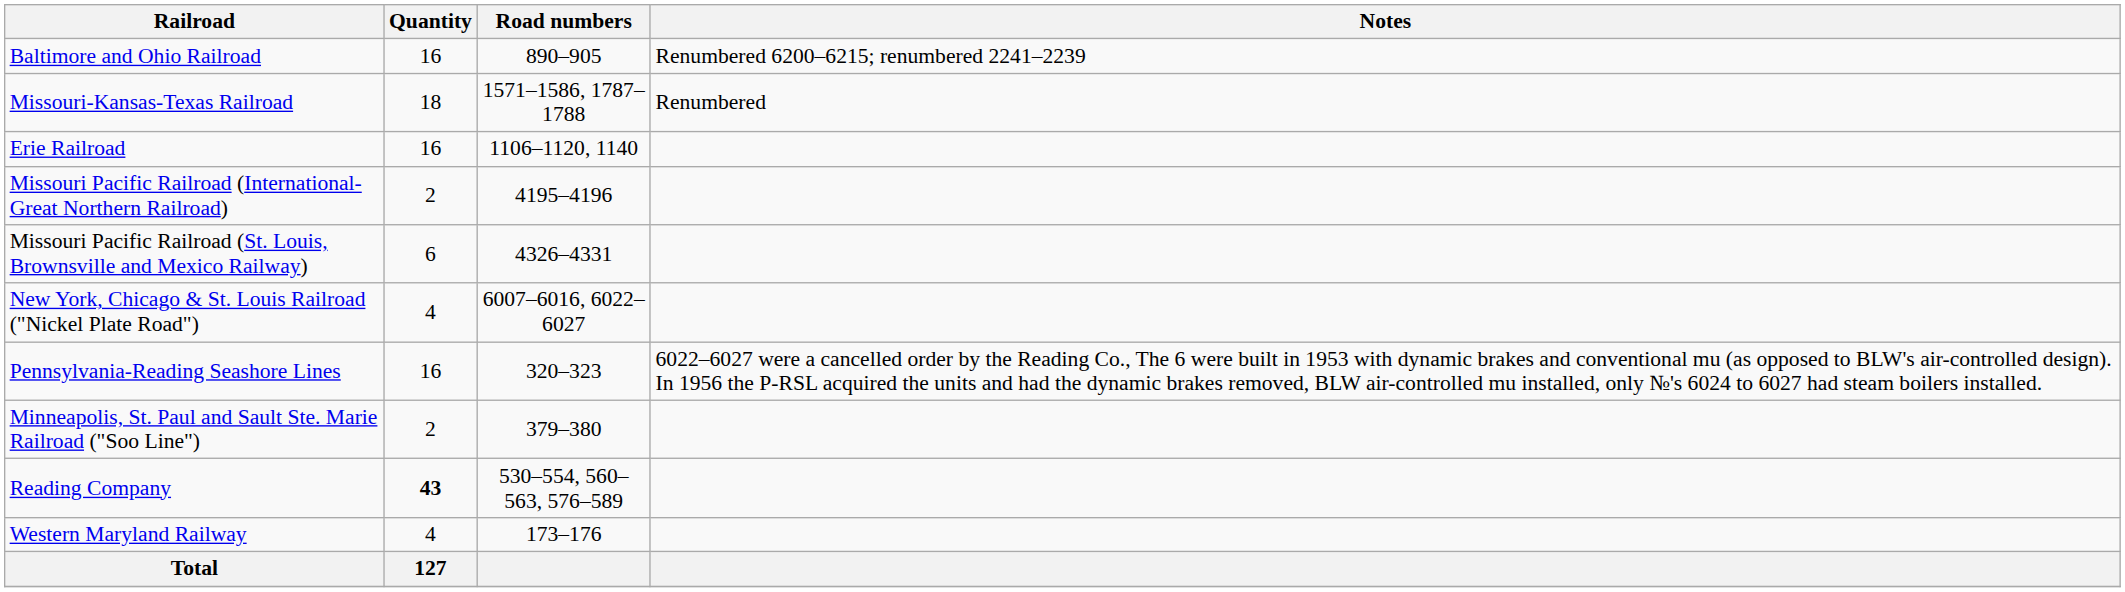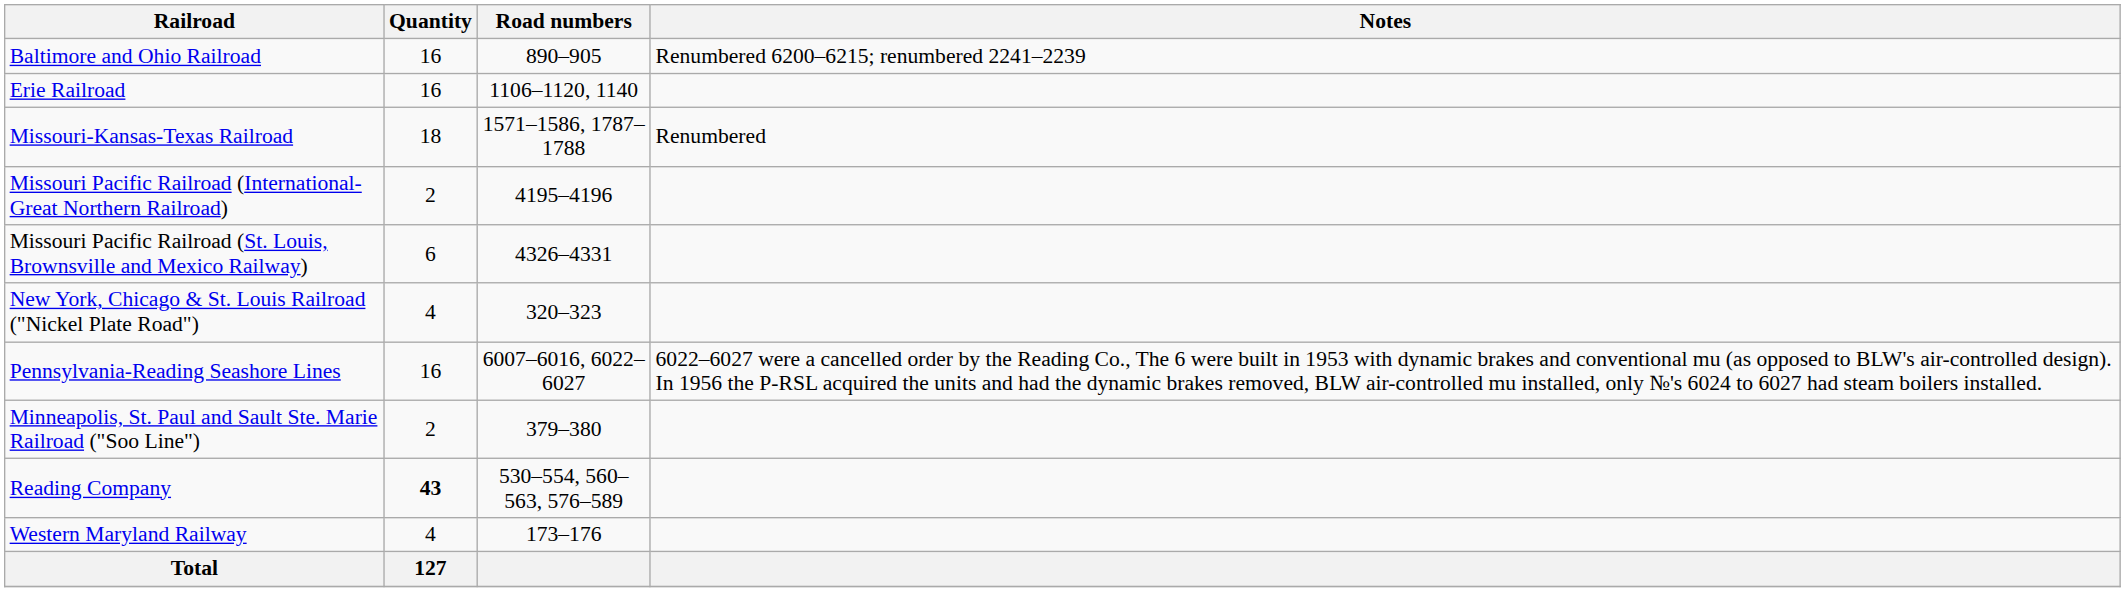rows swapped: (68, 148) <-> (151, 102)
(564, 312) 6007–6016, 6022–6027 -> (564, 312) 320–323
(564, 370) 320–323 -> (564, 370) 6007–6016, 6022–6027
